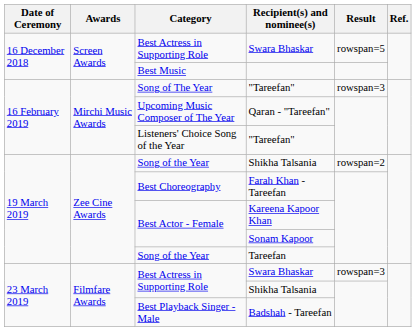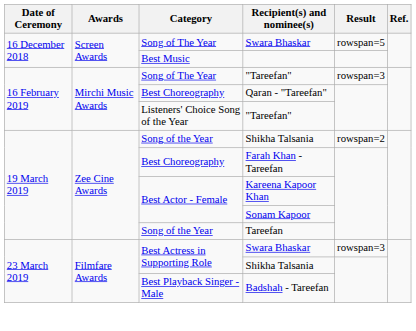(173, 48) Best Actress in Supporting Role -> (179, 42) Song of The Year
(186, 111) Upcoming Music Composer of The Year -> (183, 93) Best Choreography
